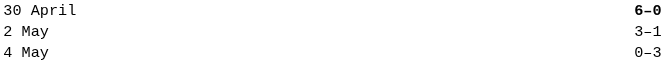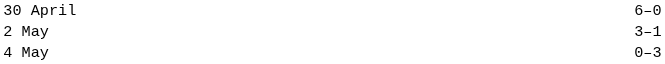(648, 11) bold -> (648, 11) normal
